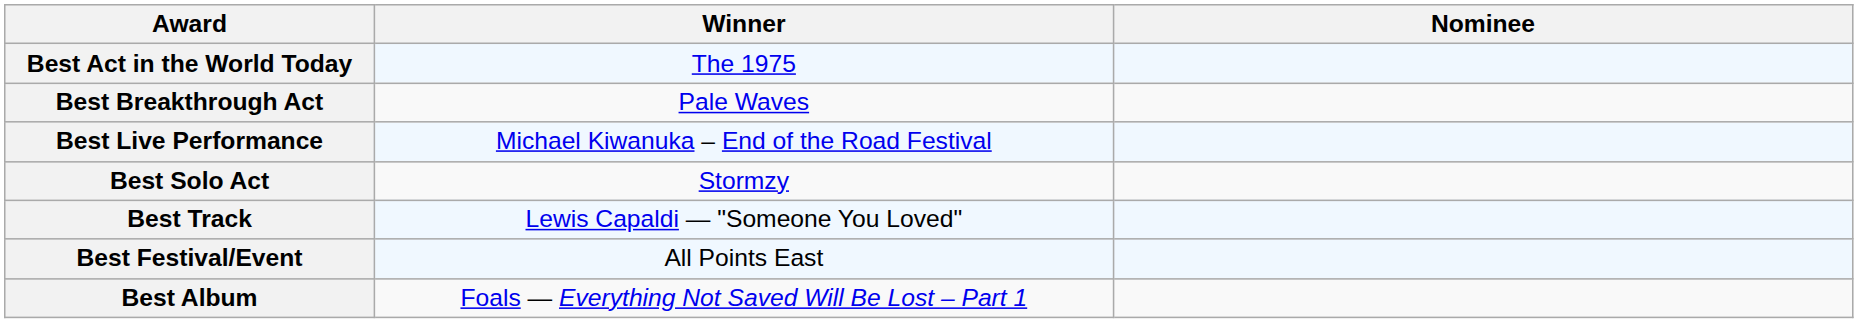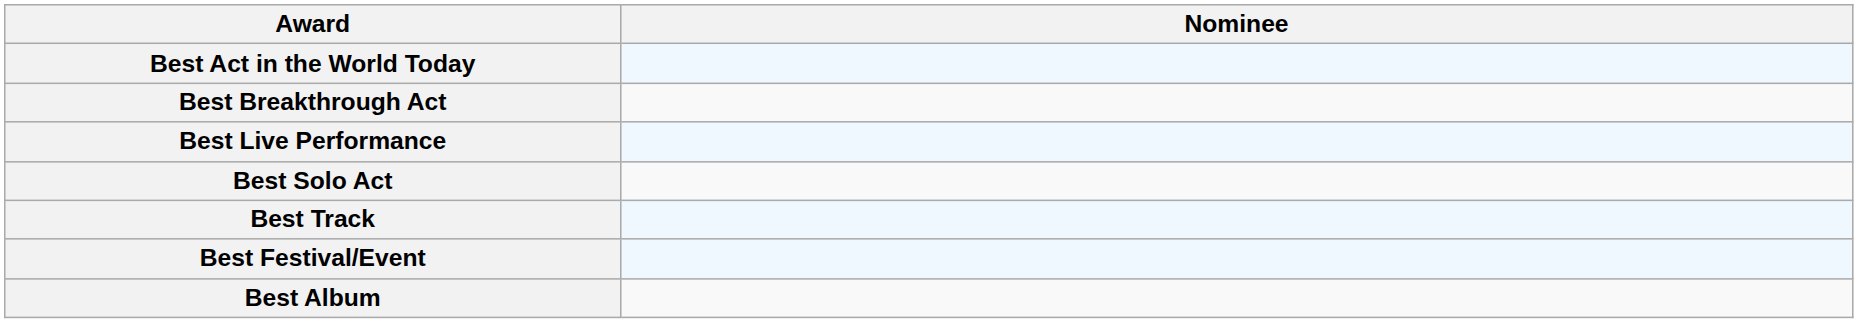- column: (744, 24)
